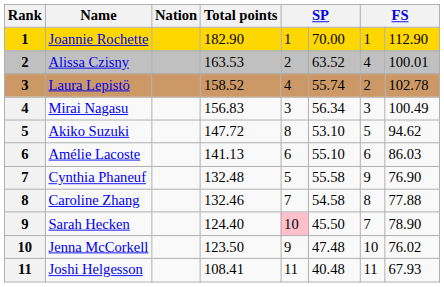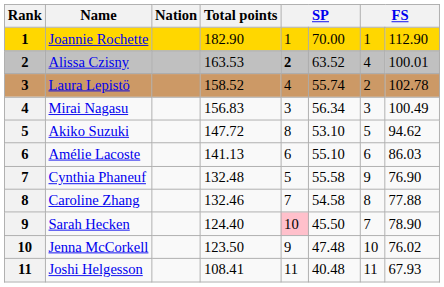(288, 62) normal -> (288, 62) bold
